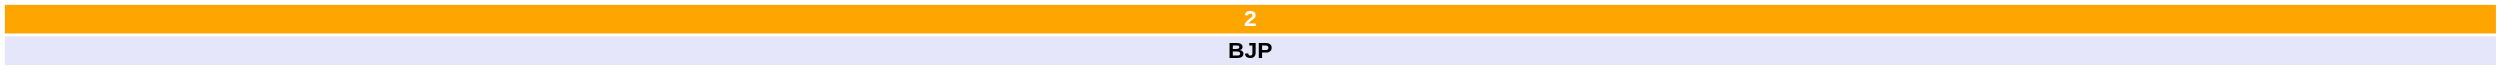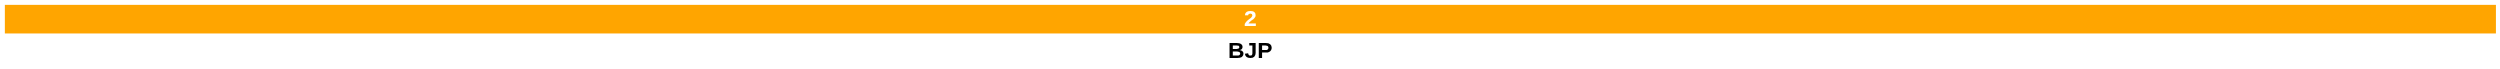(1250, 50) lavender background -> (1250, 50) no background
